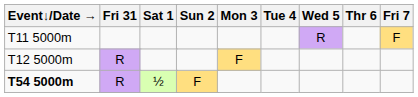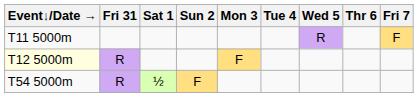(40, 60) no background -> (40, 60) lightyellow background
(41, 82) bold -> (40, 82) normal
